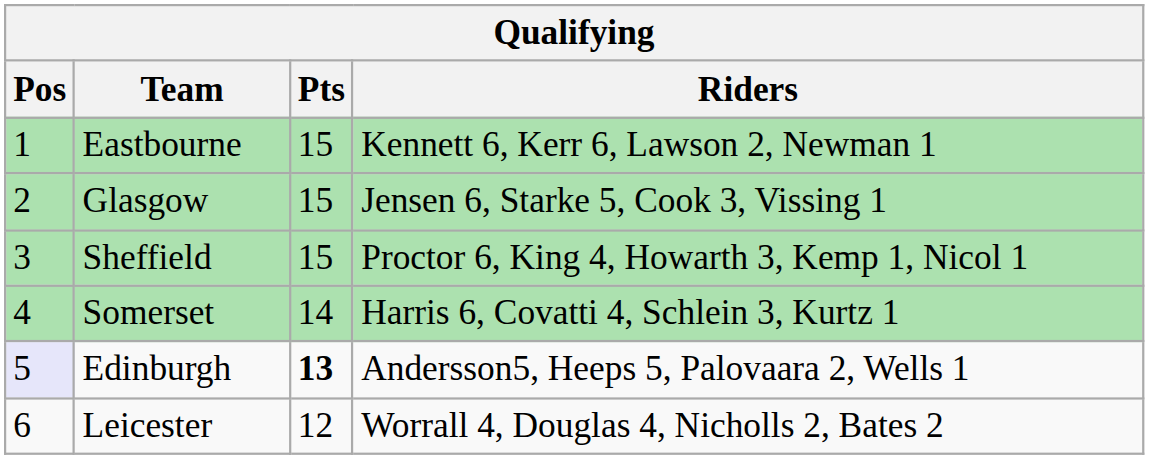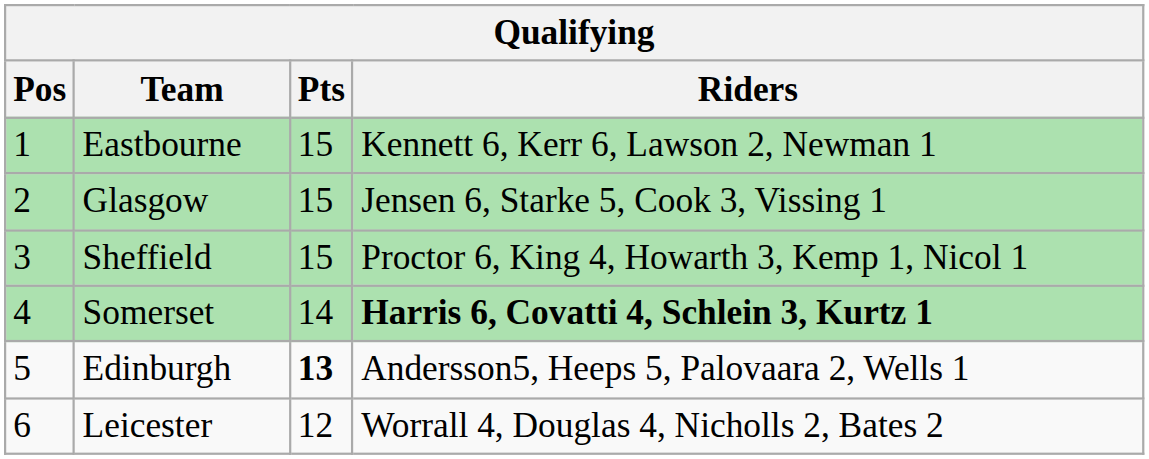(630, 312) normal -> (647, 312) bold
(22, 369) lavender background -> (22, 369) no background
